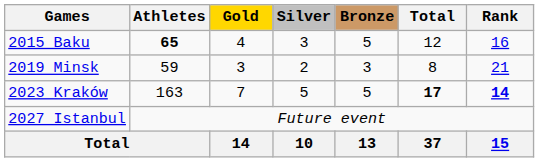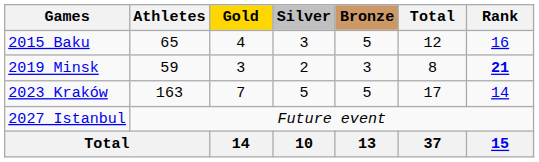(169, 42) bold -> (169, 42) normal
(500, 68) normal -> (500, 68) bold
(432, 93) bold -> (432, 93) normal
(500, 93) bold -> (500, 93) normal
